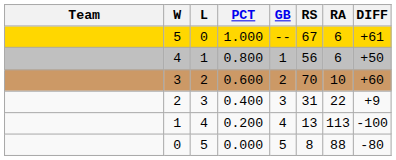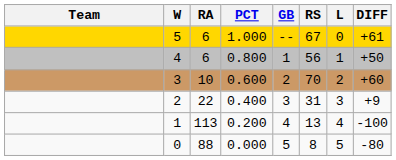columns swapped: (204, 15) <-> (338, 15)
